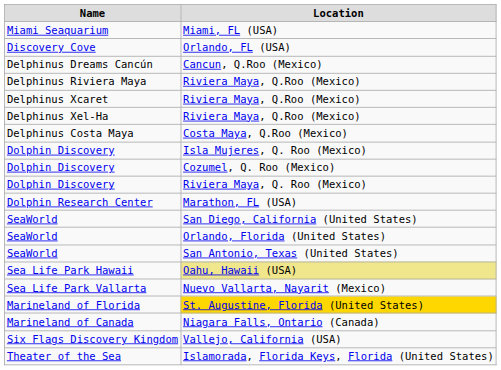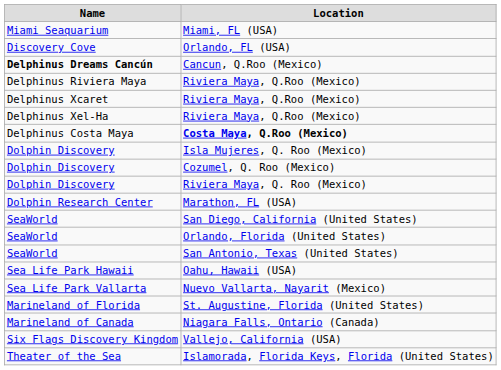(80, 64) normal -> (80, 64) bold
(266, 133) normal -> (266, 133) bold
(240, 270) khaki background -> (240, 270) no background
(304, 305) gold background -> (304, 305) no background
